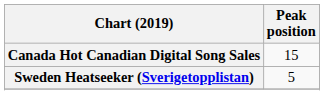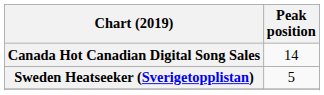(291, 54) 15 -> (291, 54) 14
